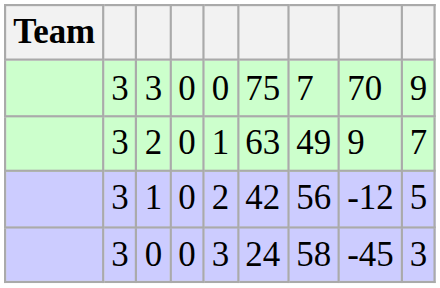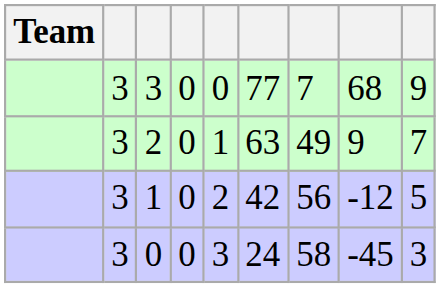(263, 87) 75 -> (263, 87) 77
(365, 87) 70 -> (365, 87) 68
